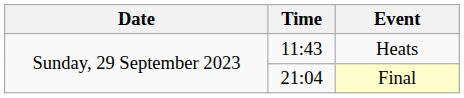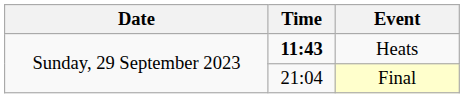(302, 48) normal -> (302, 48) bold
